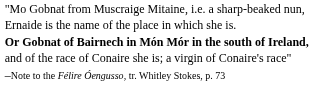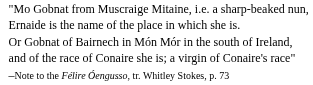(157, 42) bold -> (151, 42) normal
